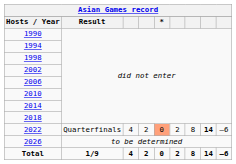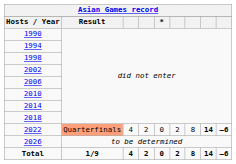(92, 130) no background -> (92, 130) lightsalmon background
(162, 130) lightsalmon background -> (162, 130) no background
(224, 130) normal -> (224, 130) bold
